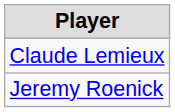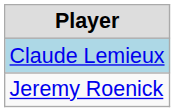(87, 55) no background -> (87, 55) lightblue background
